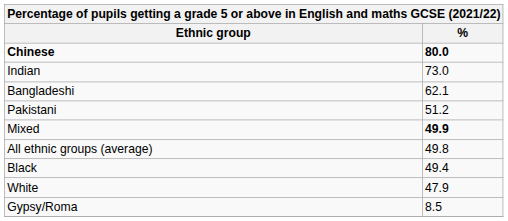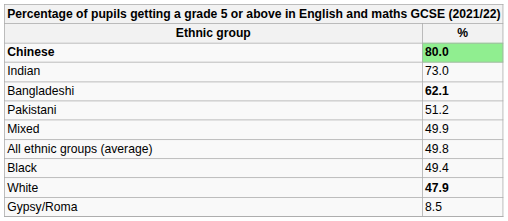(437, 52) no background -> (437, 52) lightgreen background
(437, 91) normal -> (437, 91) bold
(437, 129) bold -> (437, 129) normal
(437, 187) normal -> (437, 187) bold
